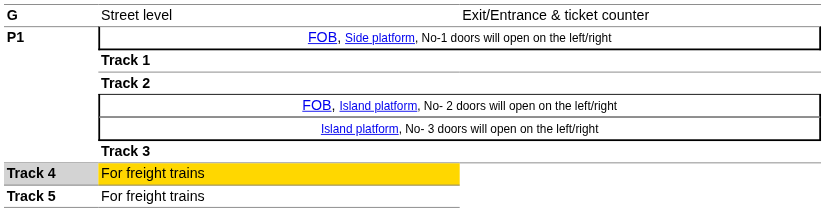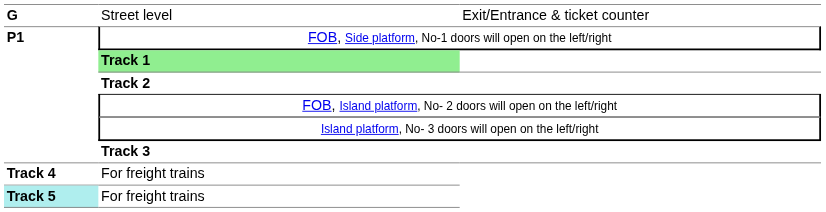(126, 61) no background -> (126, 61) lightgreen background
(31, 174) lightgrey background -> (31, 174) no background
(153, 174) gold background -> (153, 174) no background
(31, 196) no background -> (31, 196) paleturquoise background
